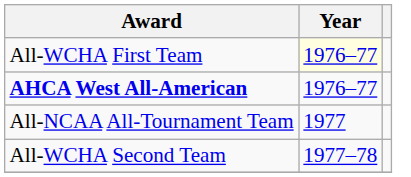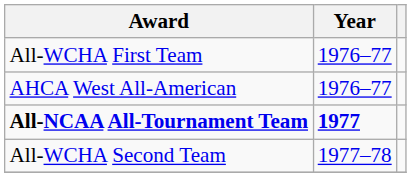(340, 54) lightyellow background -> (355, 54) no background
(128, 88) bold -> (123, 88) normal
(152, 121) normal -> (159, 121) bold
(324, 121) normal -> (339, 121) bold
